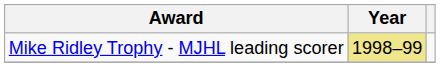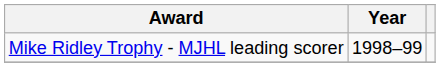(387, 47) khaki background -> (387, 47) no background
